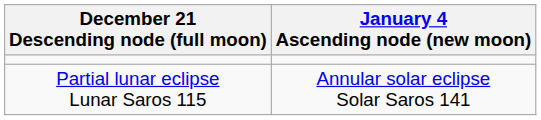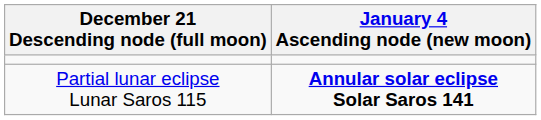(403, 89) normal -> (403, 89) bold
